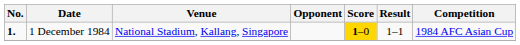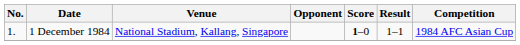(11, 31) bold -> (11, 31) normal
(361, 31) gold background -> (361, 31) no background
